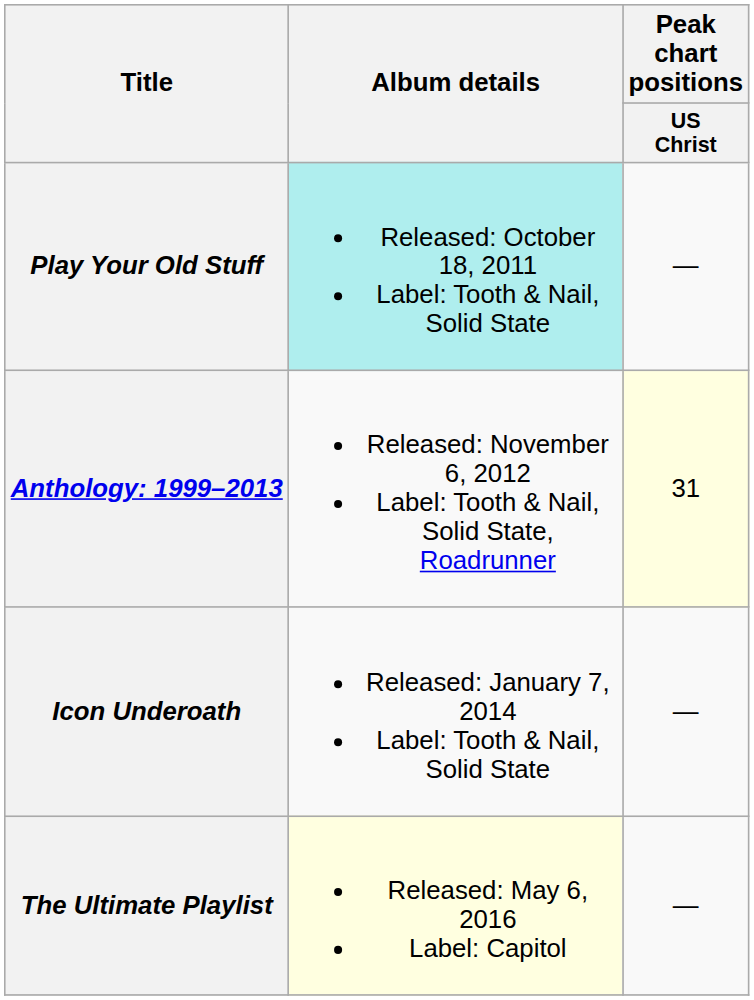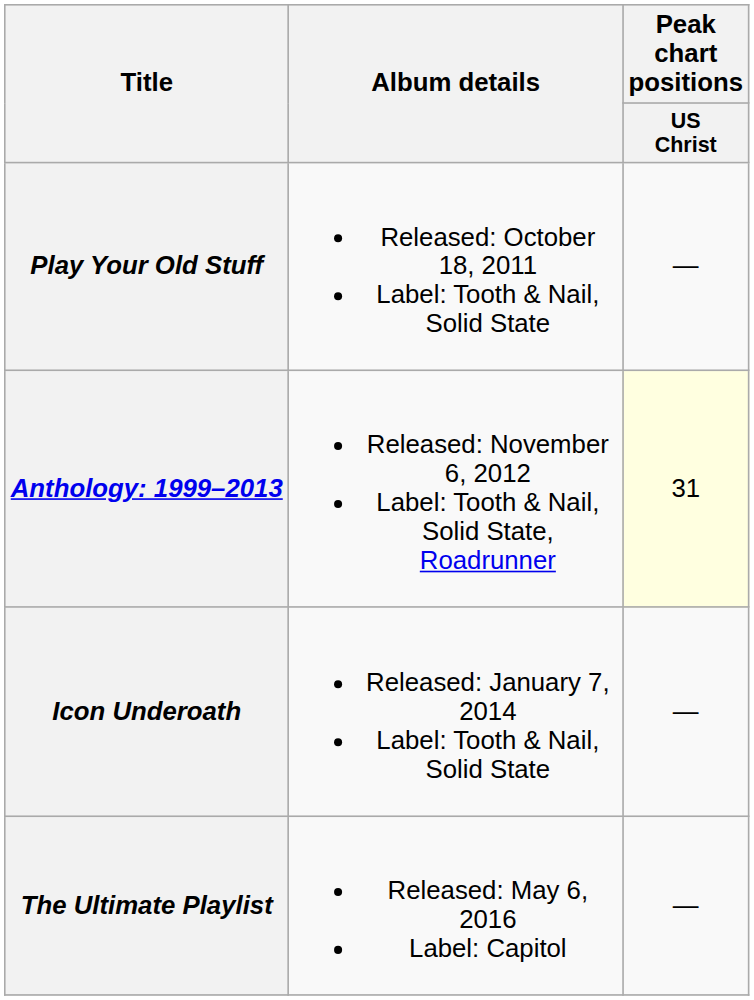(456, 281) paleturquoise background -> (456, 281) no background
(456, 920) lightyellow background -> (456, 920) no background
